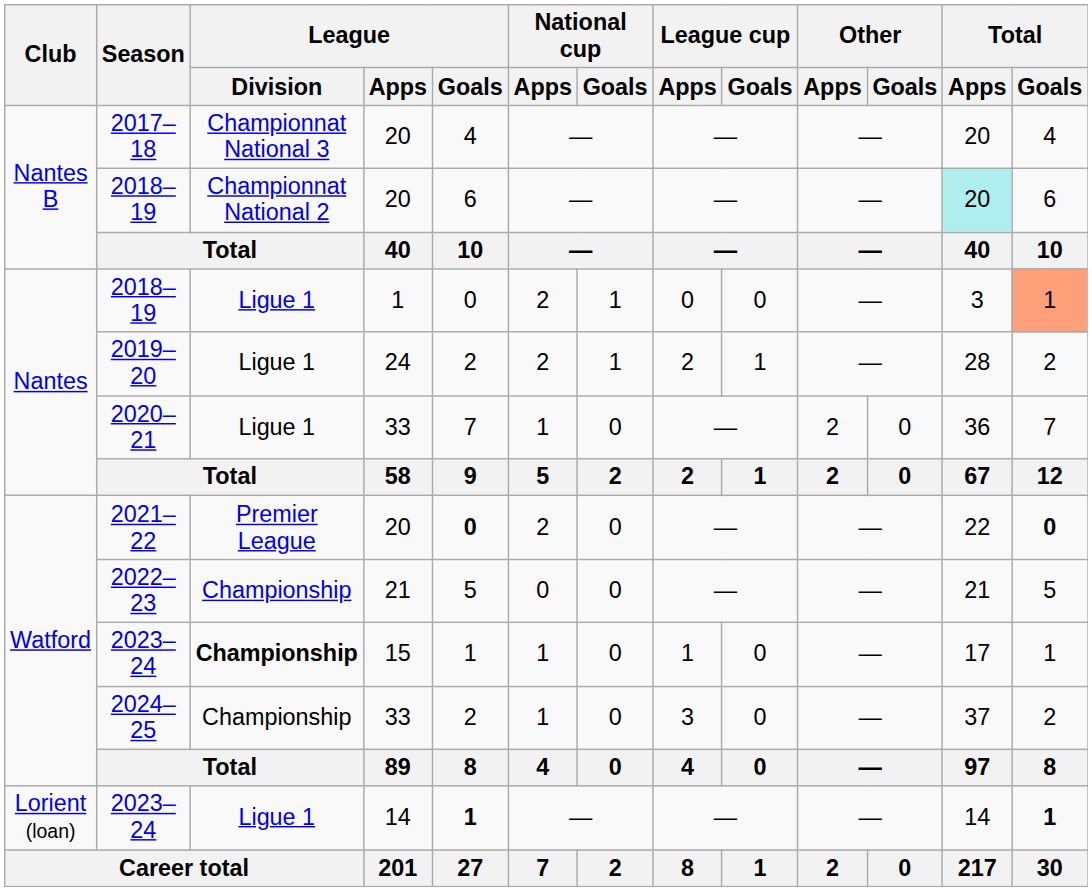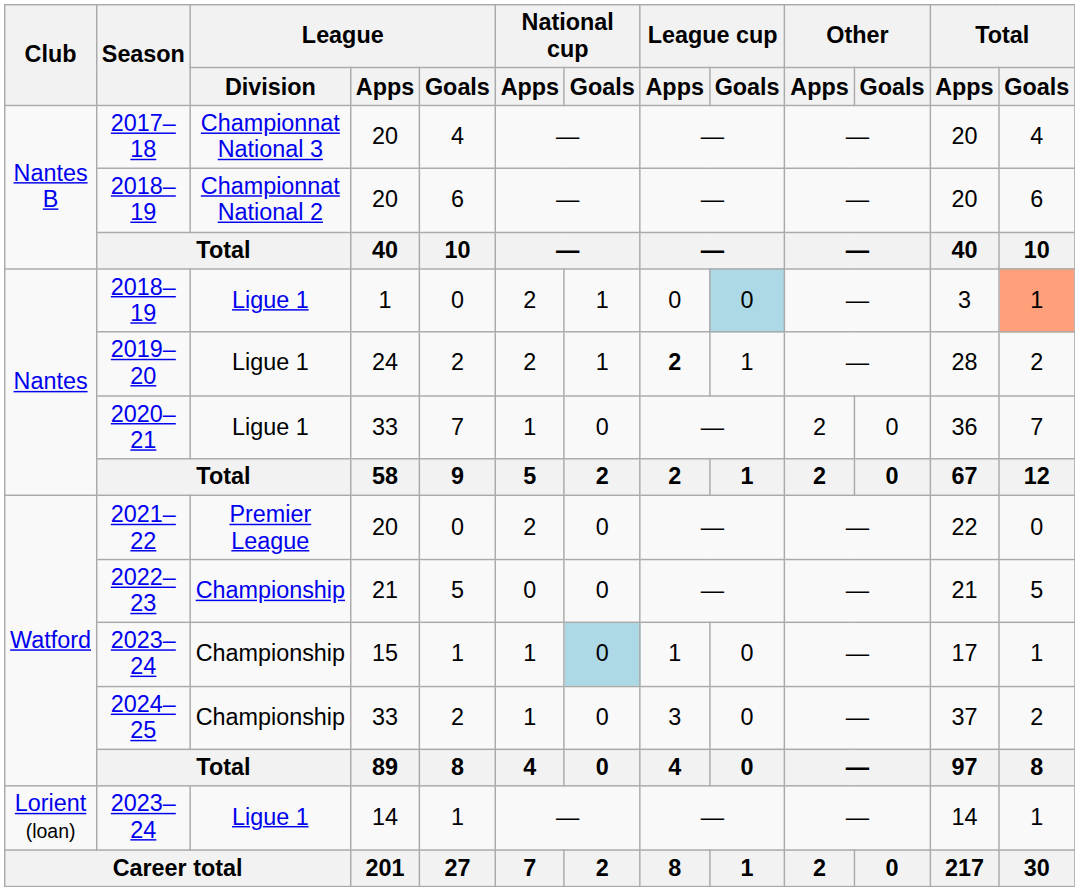(977, 199) paleturquoise background -> (964, 199) no background
(760, 300) no background -> (747, 300) lightblue background
(688, 363) normal -> (675, 363) bold
(470, 527) bold -> (457, 527) normal
(1050, 527) bold -> (1037, 527) normal
(277, 653) bold -> (270, 653) normal
(615, 653) no background -> (602, 653) lightblue background
(470, 817) bold -> (457, 817) normal
(1050, 817) bold -> (1037, 817) normal
